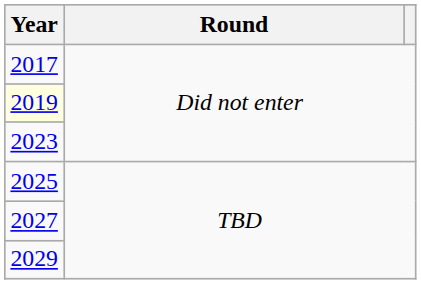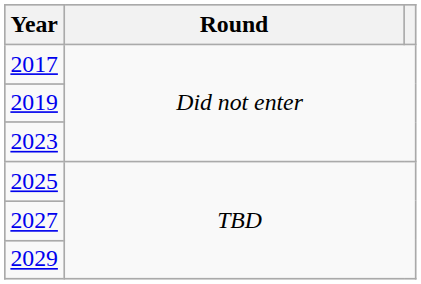(34, 102) lightyellow background -> (34, 102) no background
